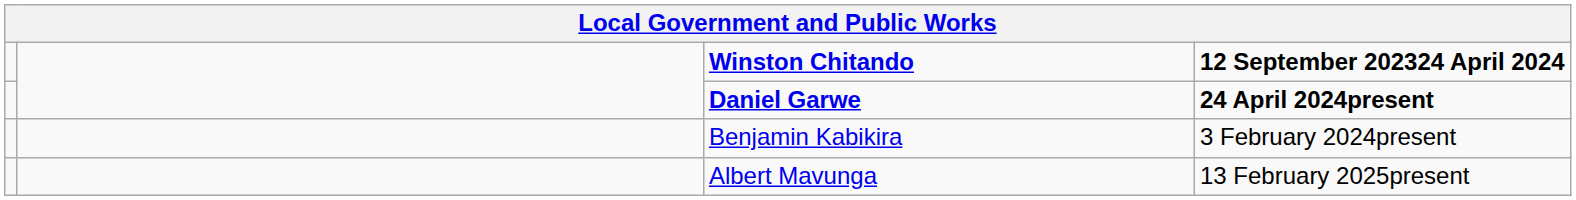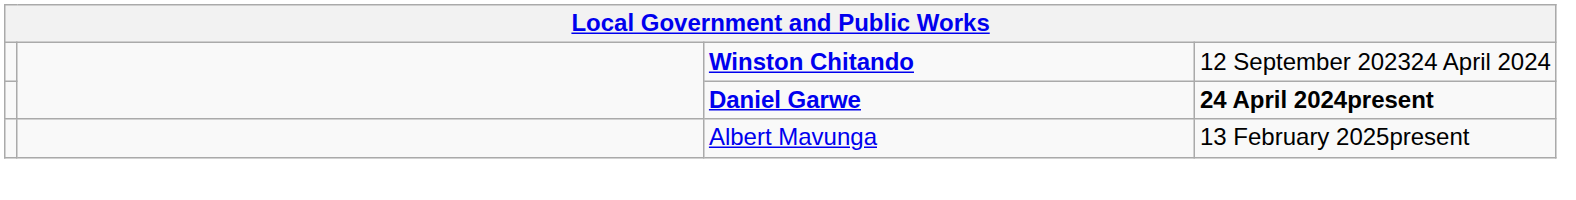(1382, 61) bold -> (1375, 61) normal
- row: (806, 137)
